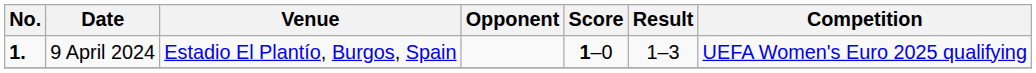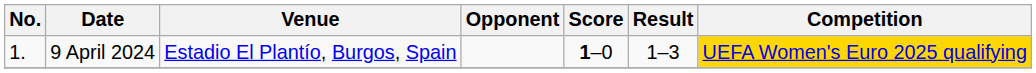(17, 51) bold -> (17, 51) normal
(865, 51) no background -> (865, 51) gold background
